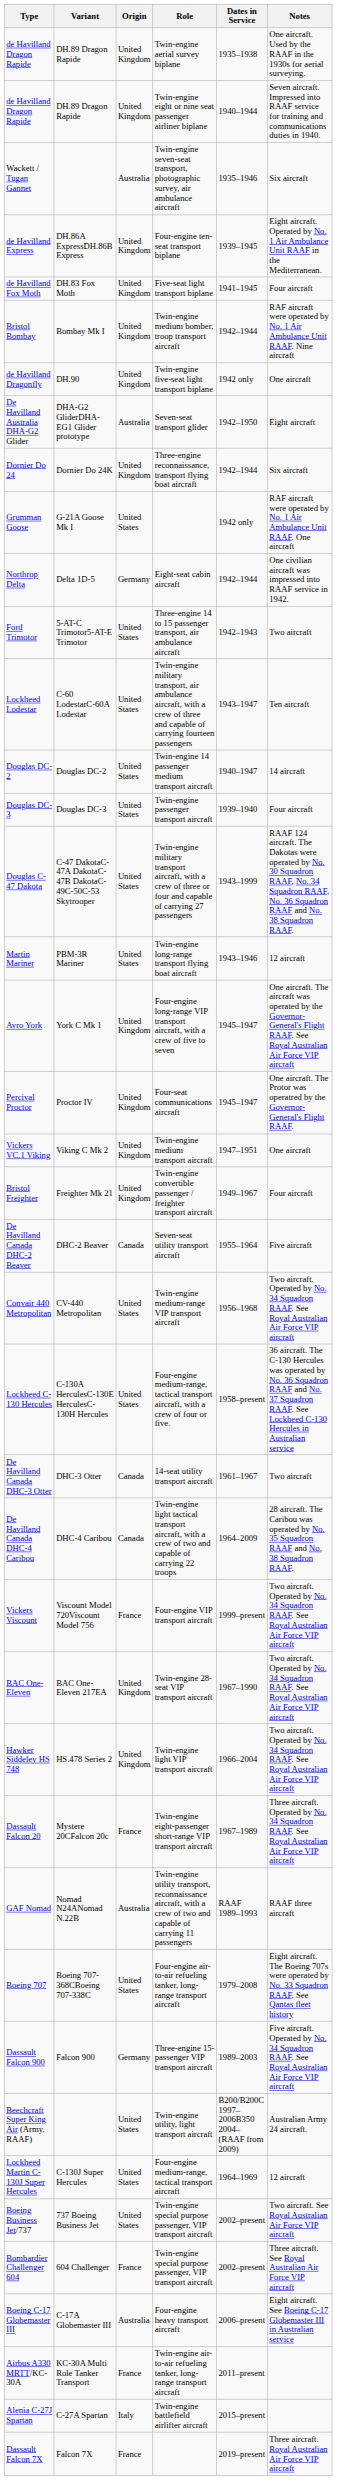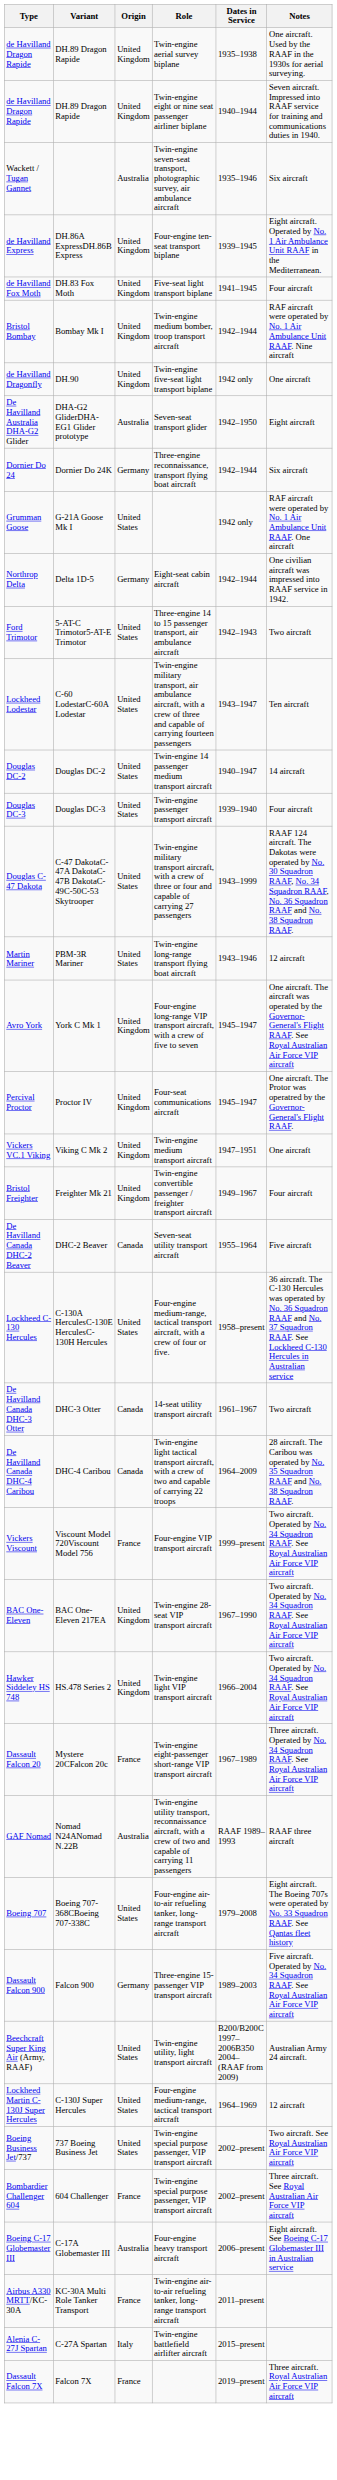(134, 470) United Kingdom -> (133, 470) Germany
- row: (29, 1308)
